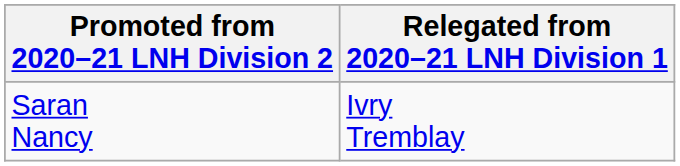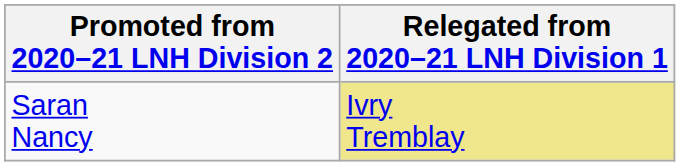(405, 120) no background -> (405, 120) khaki background
